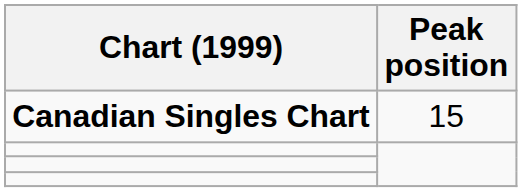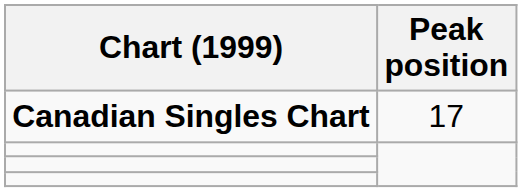(446, 116) 15 -> (446, 116) 17
